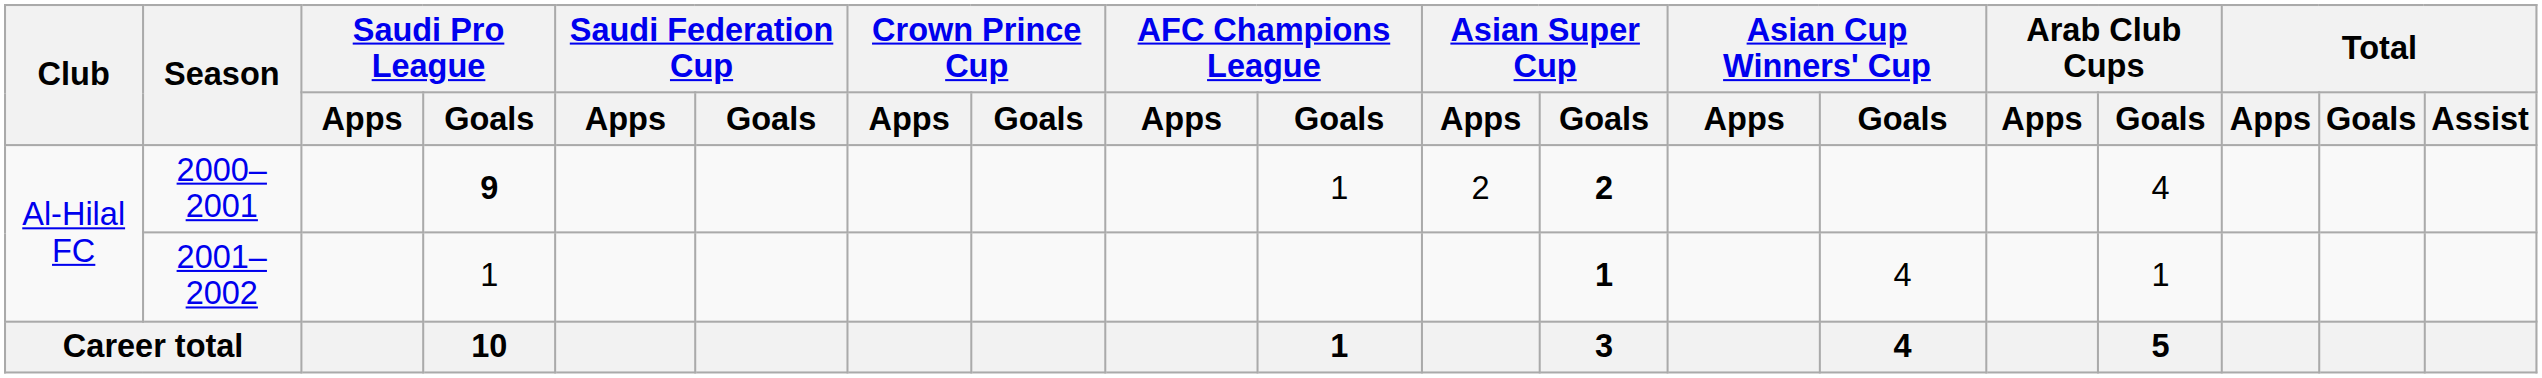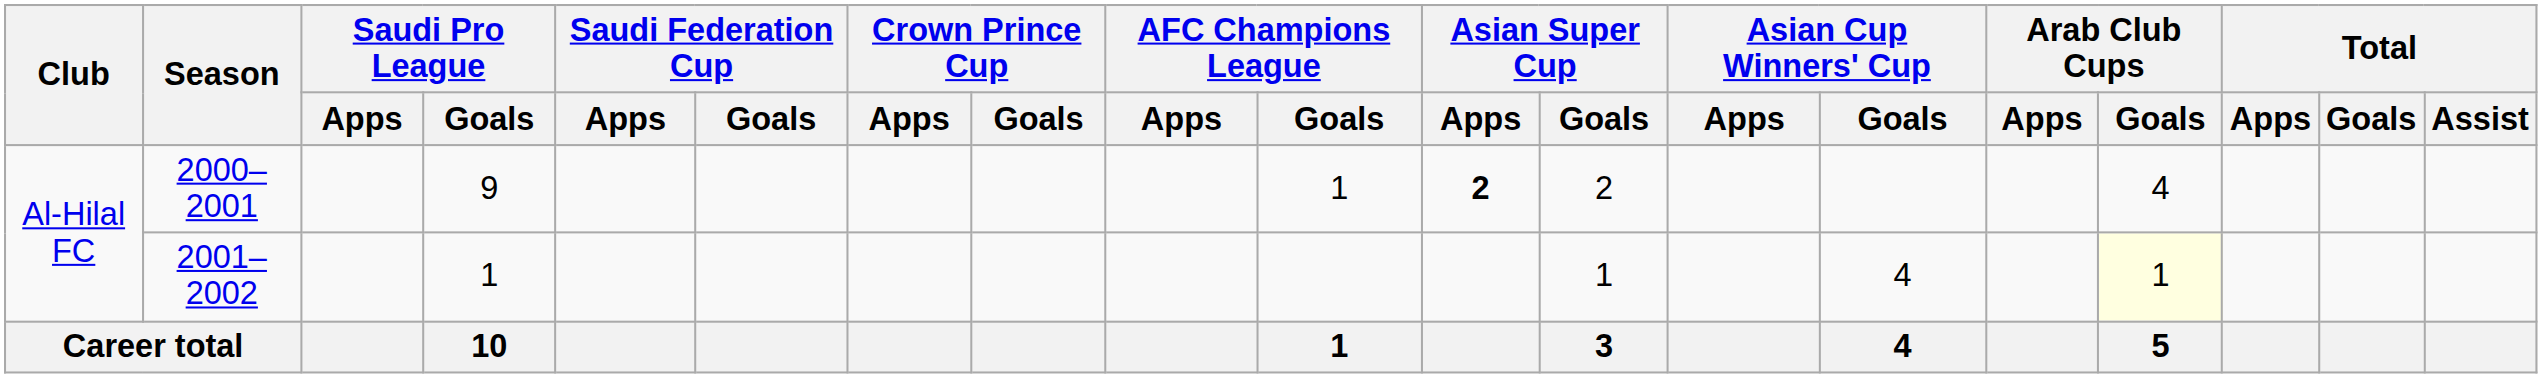(489, 188) bold -> (489, 188) normal
(1481, 188) normal -> (1481, 188) bold
(1604, 188) bold -> (1604, 188) normal
(1604, 276) bold -> (1604, 276) normal
(2160, 276) no background -> (2160, 276) lightyellow background
